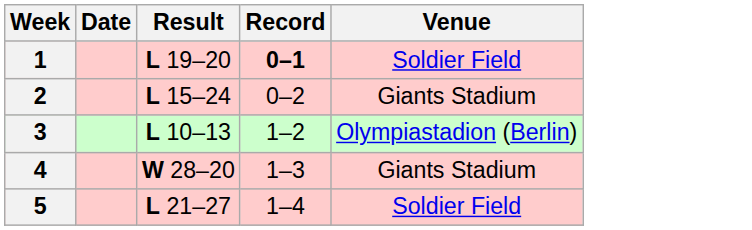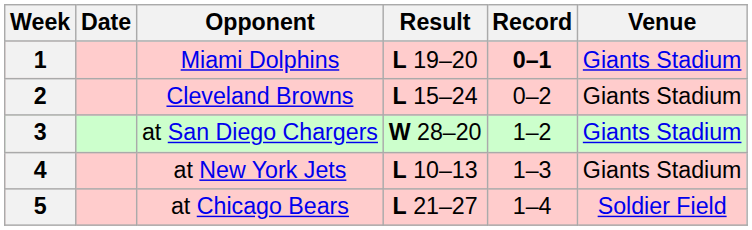+ column: (260, 22)
(457, 59) Soldier Field -> (662, 59) Giants Stadium
(188, 133) L 10–13 -> (435, 133) W 28–20
(457, 133) Olympiastadion (Berlin) -> (662, 133) Giants Stadium
(188, 170) W 28–20 -> (435, 170) L 10–13
